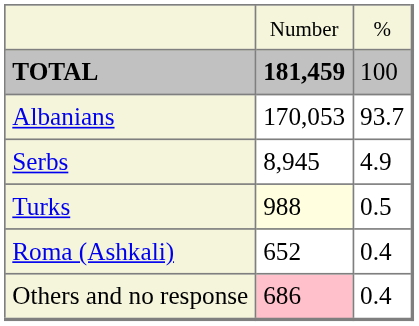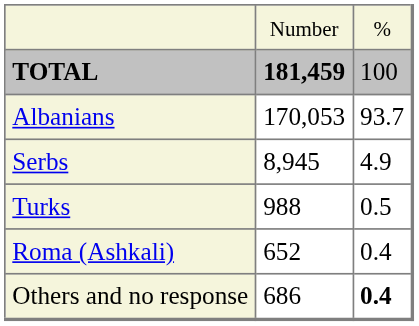(282, 206) lightyellow background -> (282, 206) no background
(282, 295) pink background -> (282, 295) no background
(376, 295) normal -> (376, 295) bold
